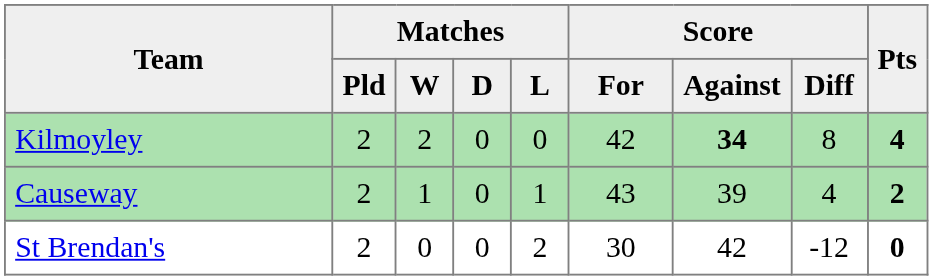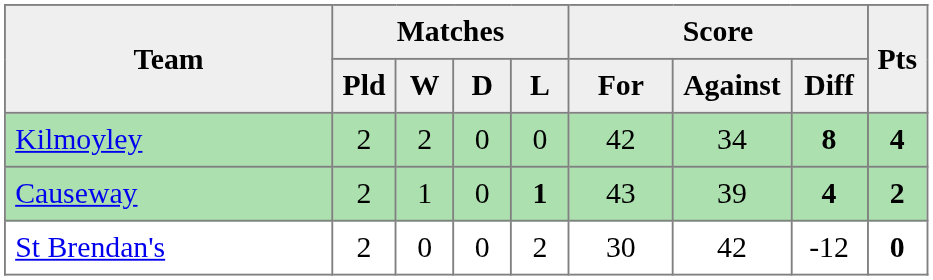(732, 139) bold -> (732, 139) normal
(829, 139) normal -> (829, 139) bold
(540, 193) normal -> (540, 193) bold
(829, 193) normal -> (829, 193) bold
